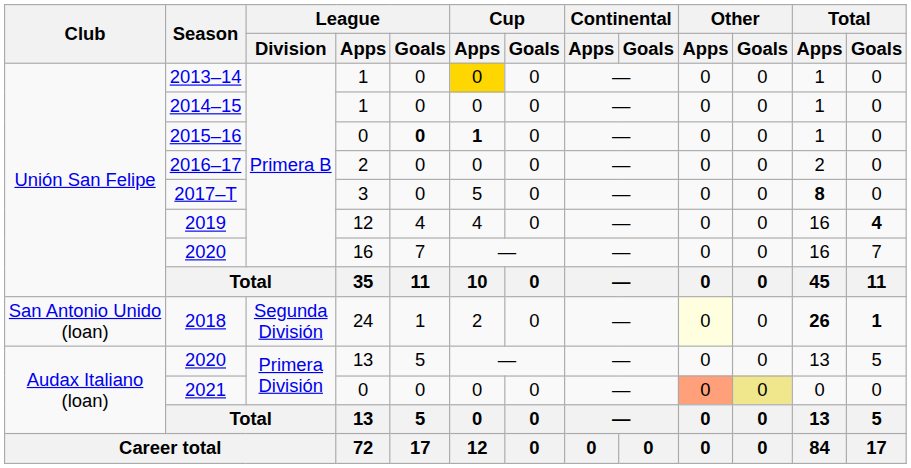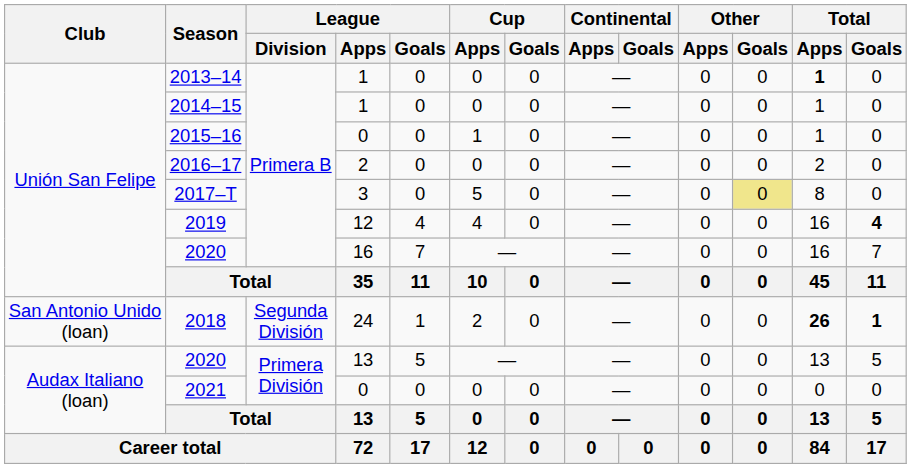(477, 77) gold background -> (477, 77) no background
(820, 77) normal -> (820, 77) bold
(420, 135) bold -> (420, 135) normal
(477, 135) bold -> (477, 135) normal
(762, 194) no background -> (762, 194) khaki background
(820, 194) bold -> (820, 194) normal
(705, 321) lightyellow background -> (705, 321) no background
(705, 389) lightsalmon background -> (705, 389) no background
(762, 389) khaki background -> (762, 389) no background
